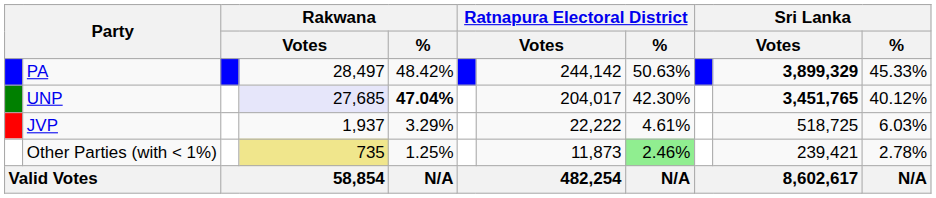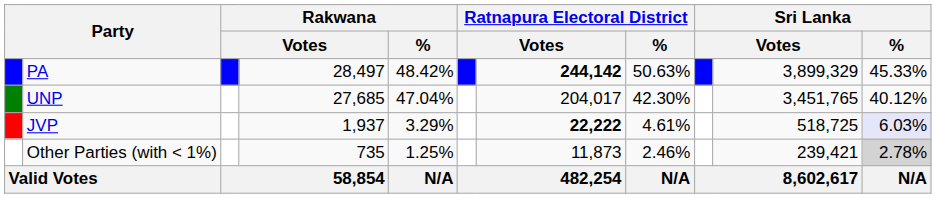(591, 71) normal -> (591, 71) bold
(821, 71) bold -> (821, 71) normal
(359, 98) lavender background -> (359, 98) no background
(425, 98) bold -> (425, 98) normal
(821, 98) bold -> (821, 98) normal
(596, 125) normal -> (596, 125) bold
(903, 125) no background -> (903, 125) lavender background
(371, 152) khaki background -> (371, 152) no background
(666, 152) lightgreen background -> (666, 152) no background
(903, 152) no background -> (903, 152) lightgrey background
